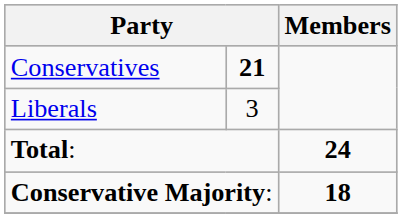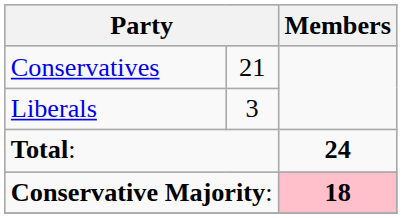(252, 66) bold -> (252, 66) normal
(338, 191) no background -> (338, 191) pink background
